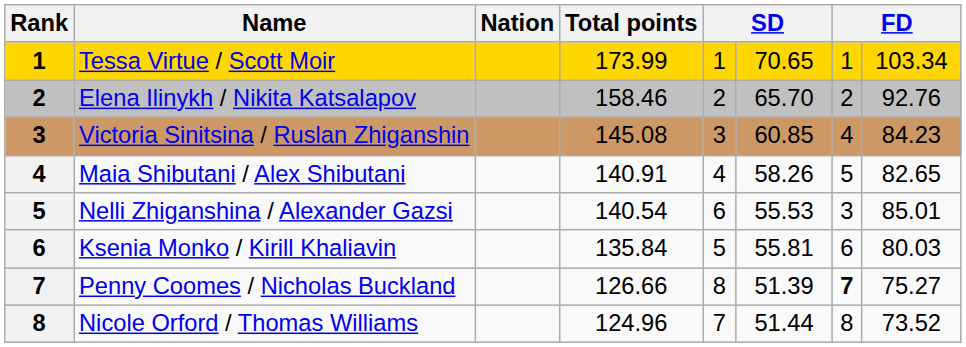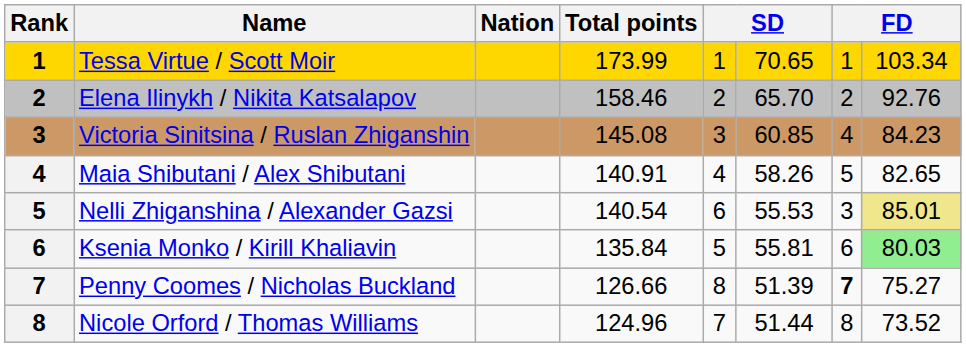(911, 211) no background -> (911, 211) khaki background
(911, 248) no background -> (911, 248) lightgreen background
